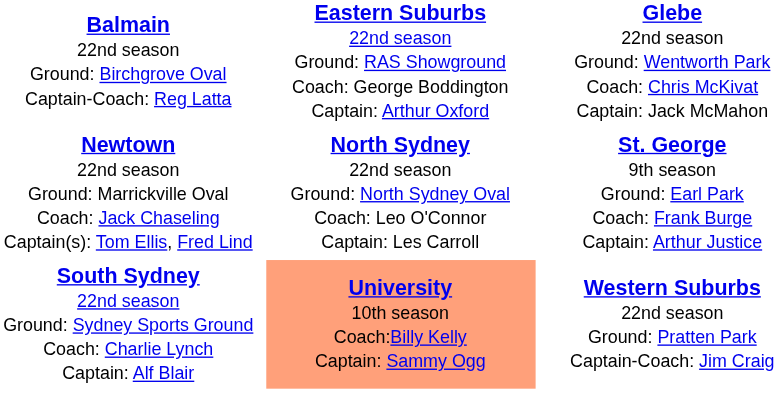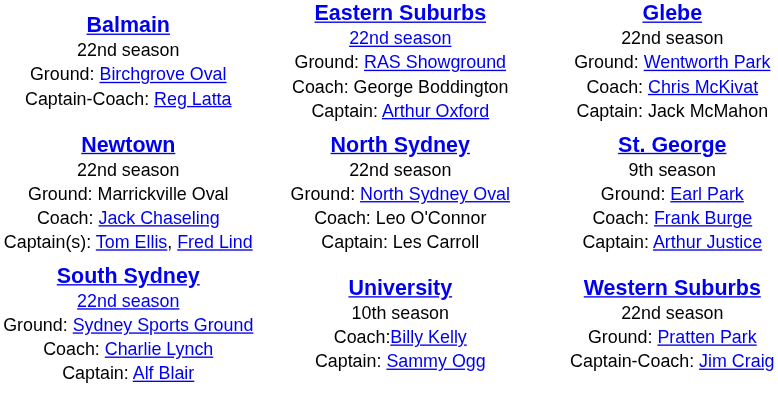(400, 324) lightsalmon background -> (400, 324) no background
